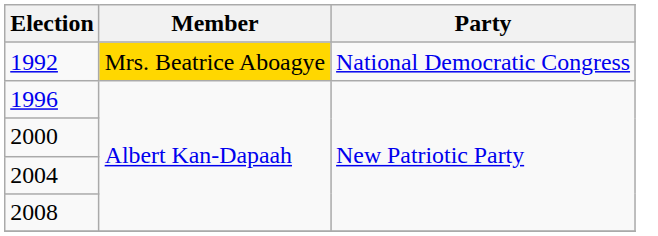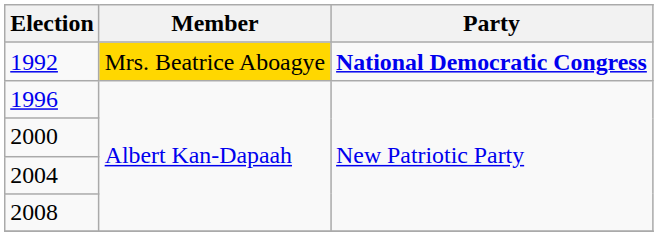(483, 61) normal -> (491, 61) bold
